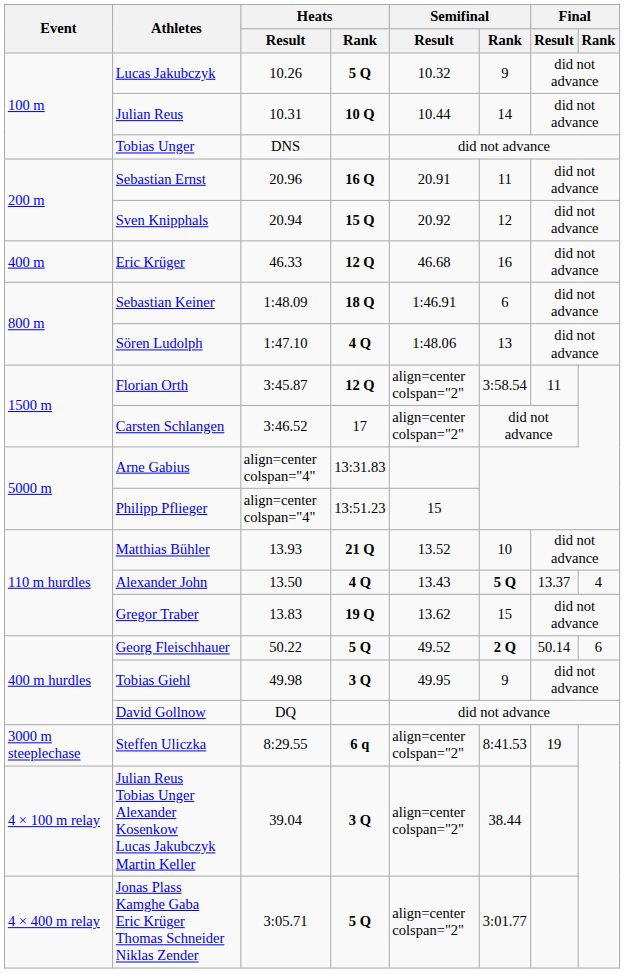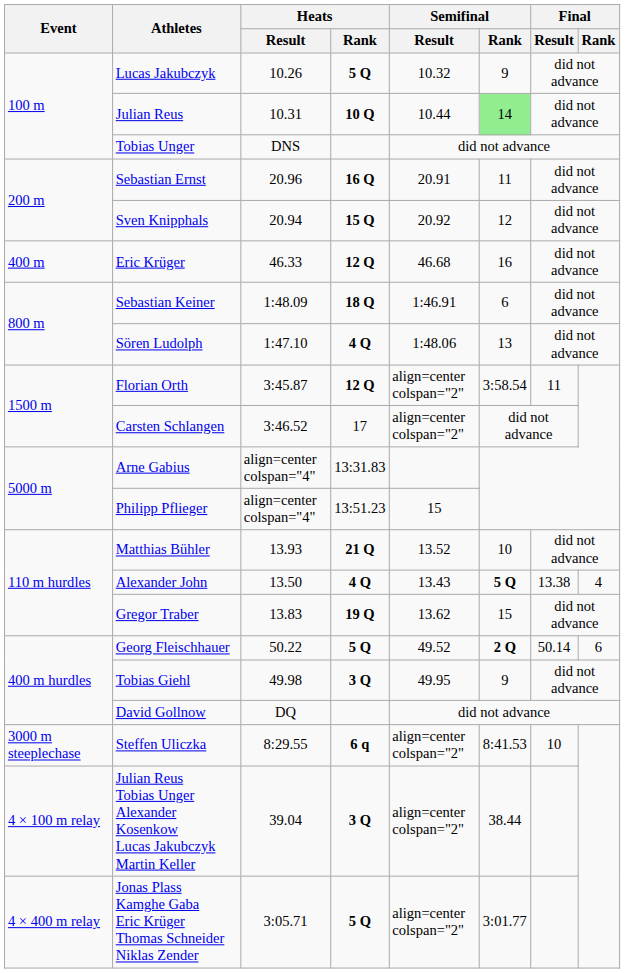(505, 114) no background -> (505, 114) lightgreen background
(554, 582) 13.37 -> (554, 582) 13.38
(554, 745) 19 -> (554, 745) 10
